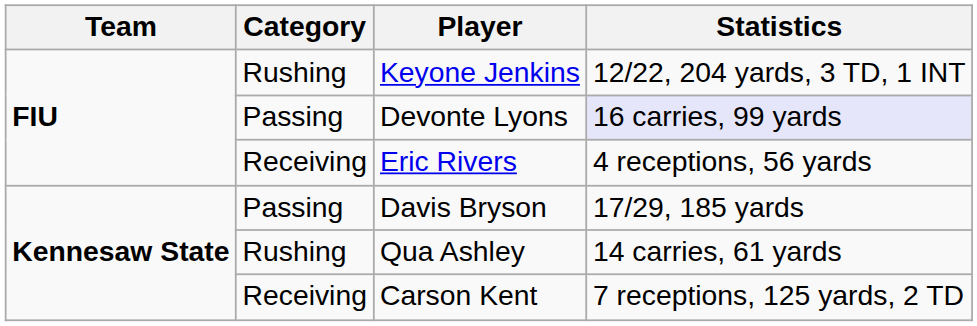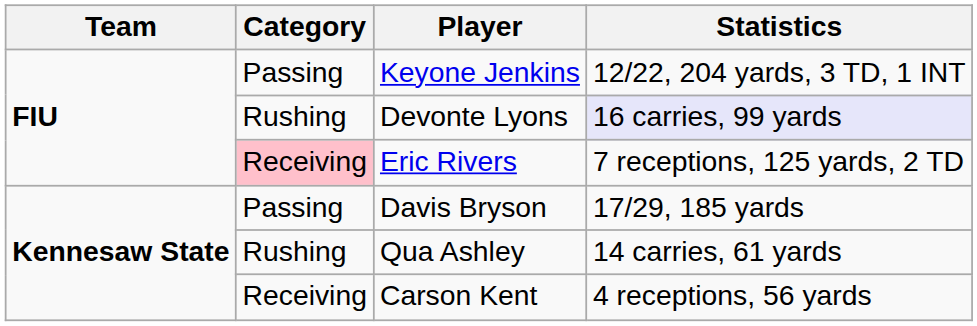(295, 72) Rushing -> (293, 72) Passing
(293, 117) Passing -> (295, 117) Rushing
(305, 162) no background -> (305, 162) pink background
(732, 162) 4 receptions, 56 yards -> (778, 162) 7 receptions, 125 yards, 2 TD
(778, 296) 7 receptions, 125 yards, 2 TD -> (732, 296) 4 receptions, 56 yards
